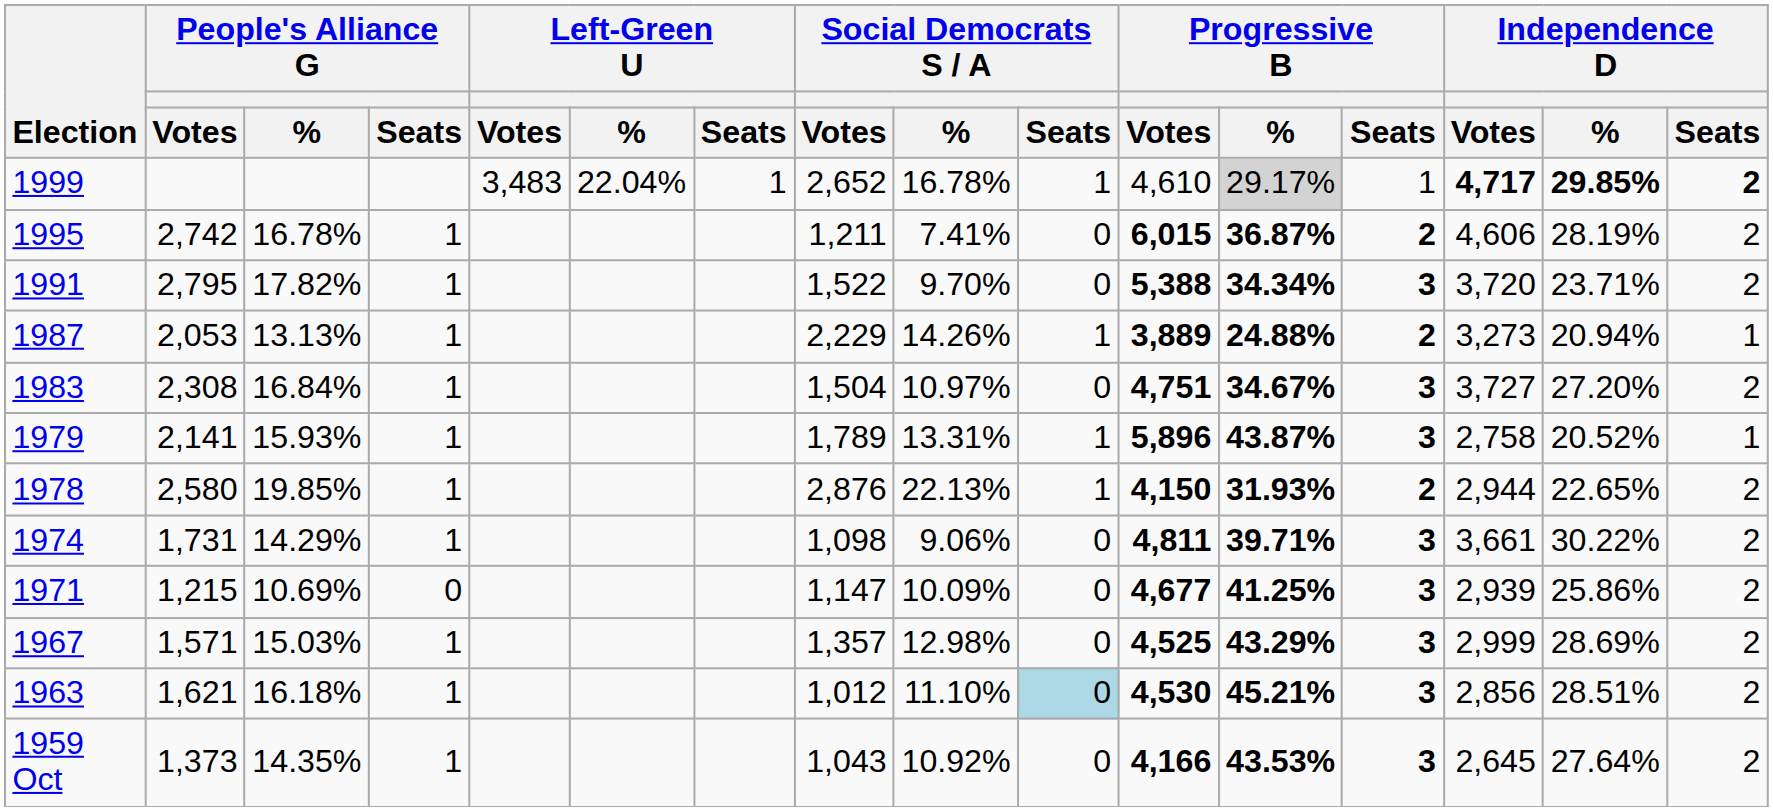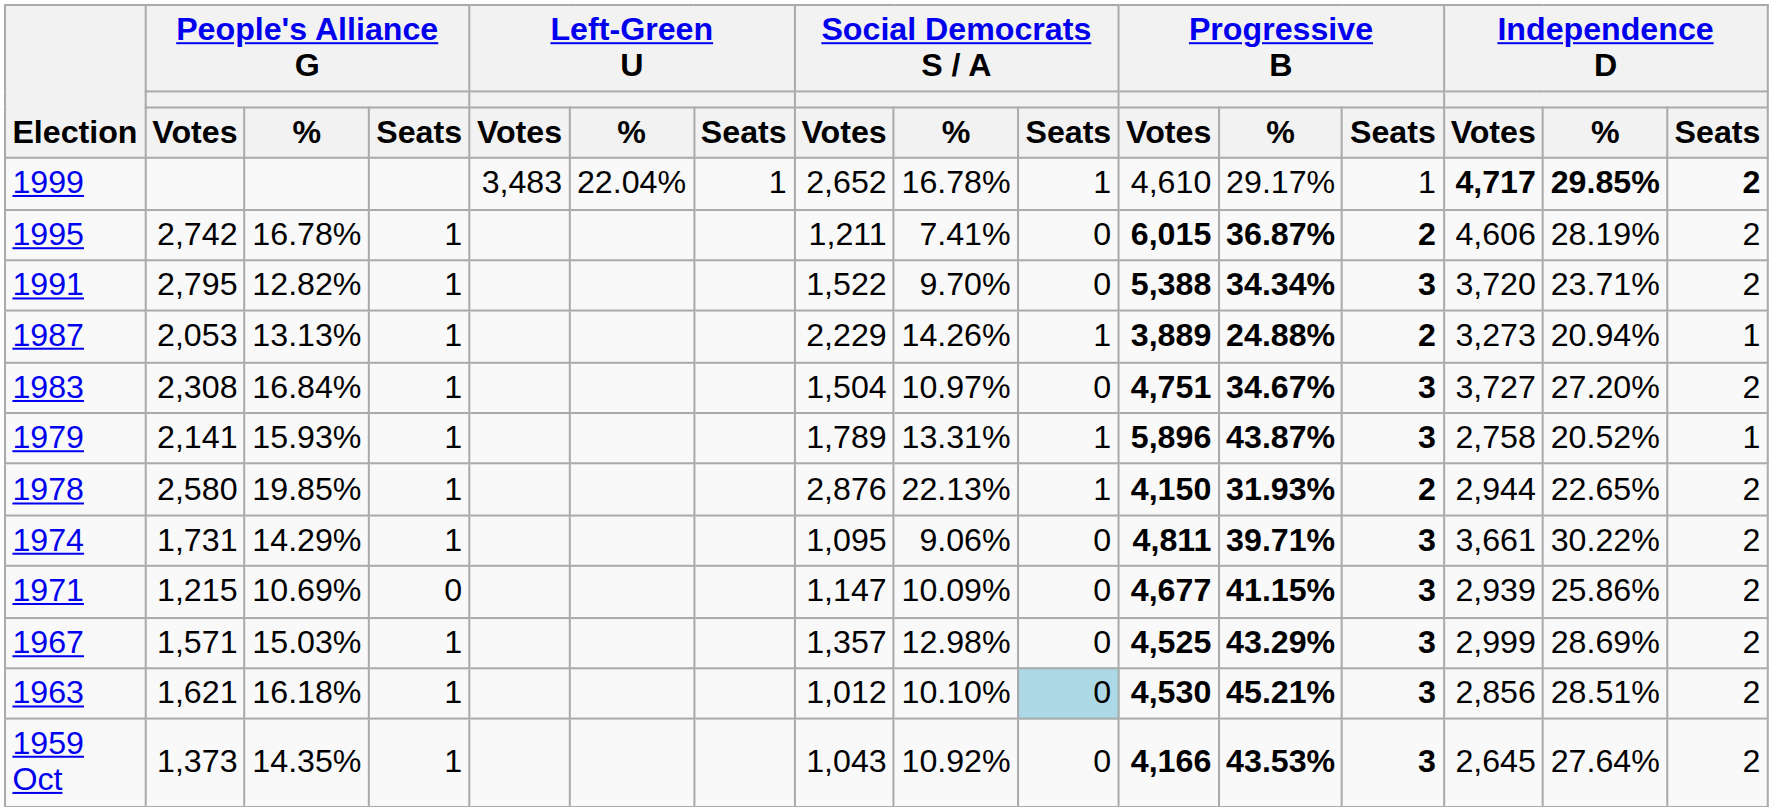(1281, 183) lightgrey background -> (1281, 183) no background
(307, 285) 17.82% -> (307, 285) 12.82%
(846, 540) 1,098 -> (846, 540) 1,095
(1281, 591) 41.25% -> (1281, 591) 41.15%
(957, 693) 11.10% -> (956, 693) 10.10%
